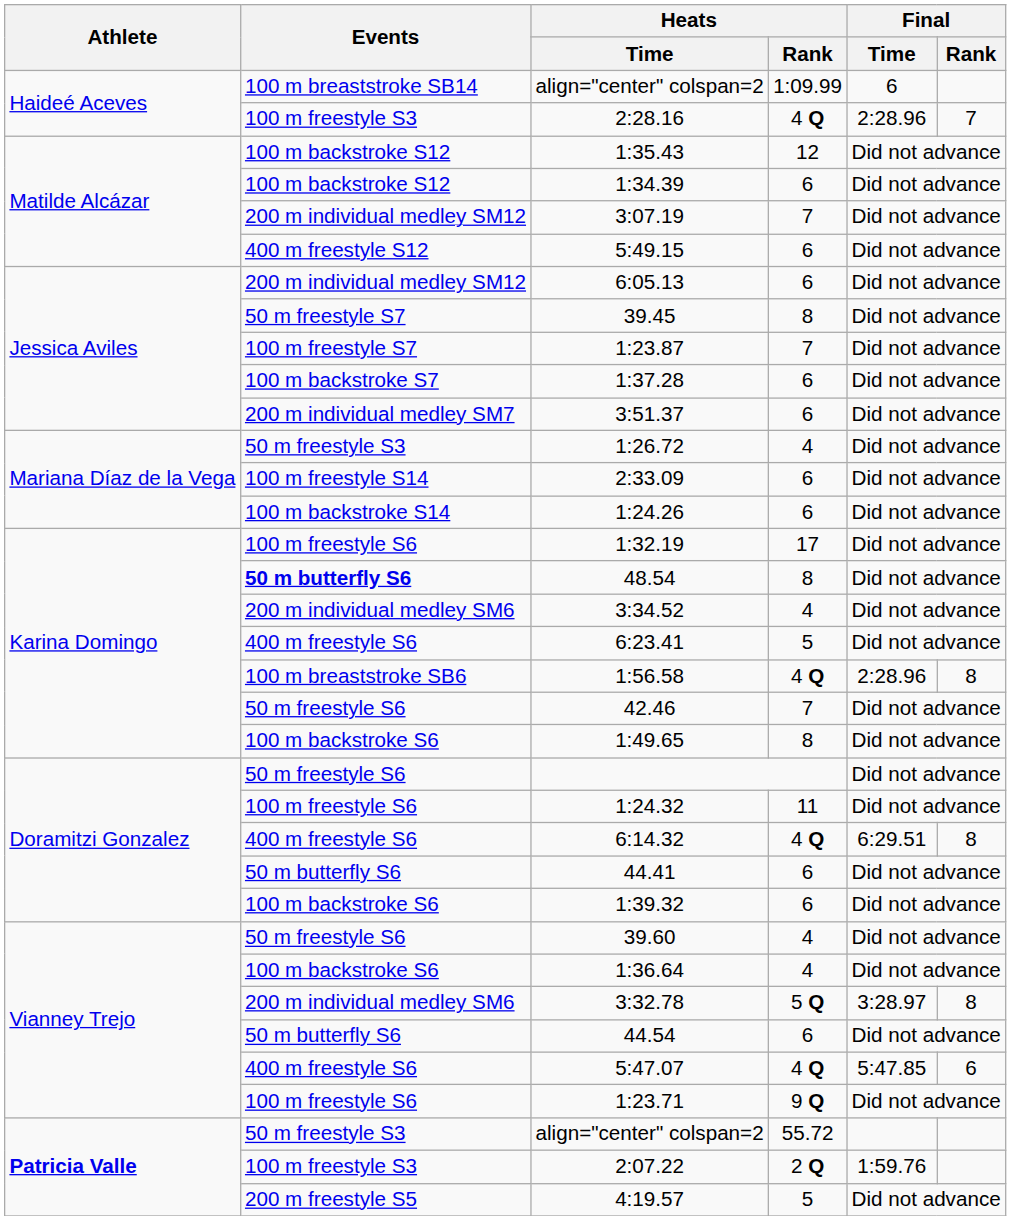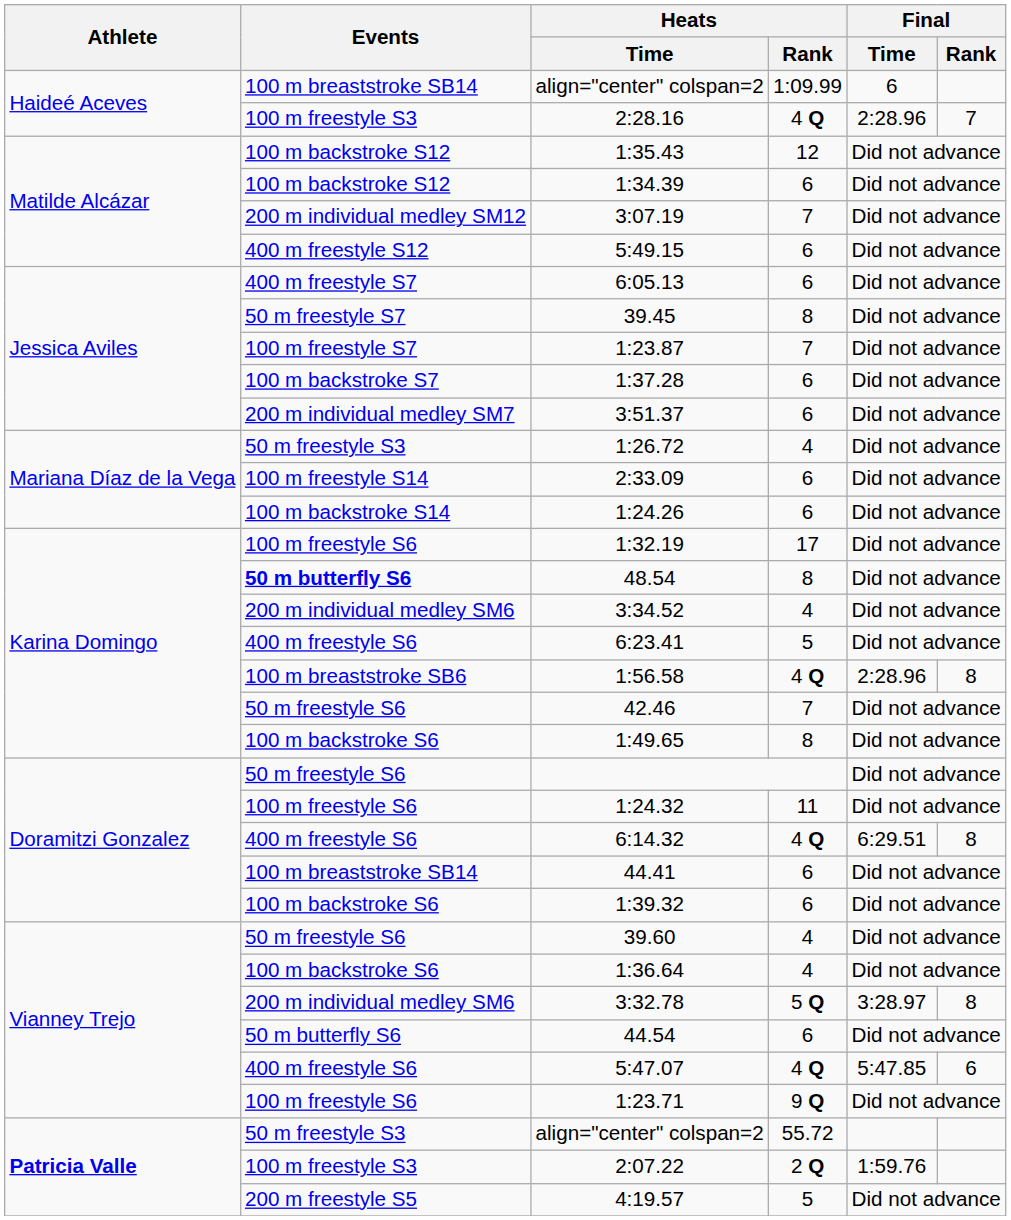(385, 282) 200 m individual medley SM12 -> (331, 282) 400 m freestyle S7
(323, 871) 50 m butterfly S6 -> (361, 871) 100 m breaststroke SB14
